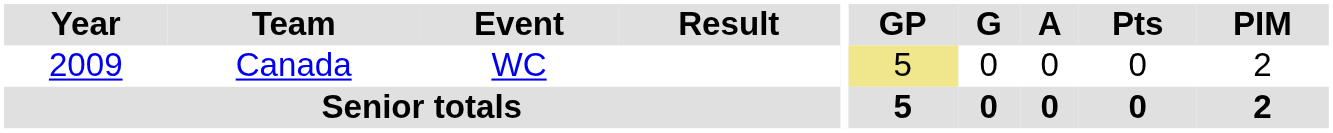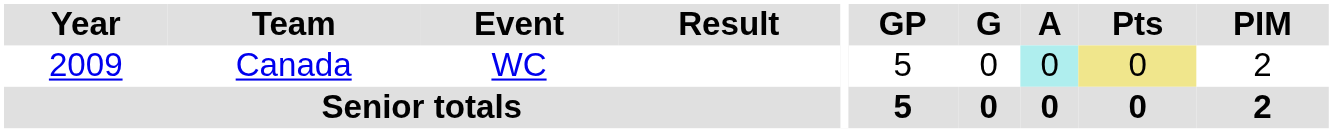(903, 65) khaki background -> (903, 65) no background
(1050, 65) no background -> (1050, 65) paleturquoise background
(1138, 65) no background -> (1138, 65) khaki background
